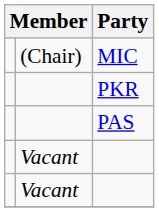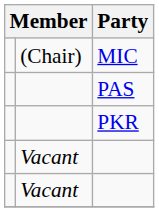rows swapped: (54, 123) <-> (54, 89)
